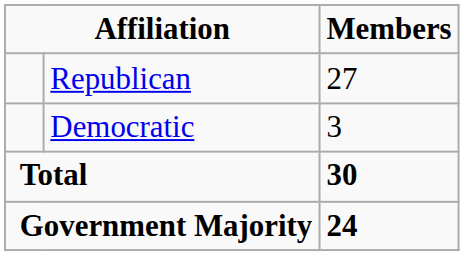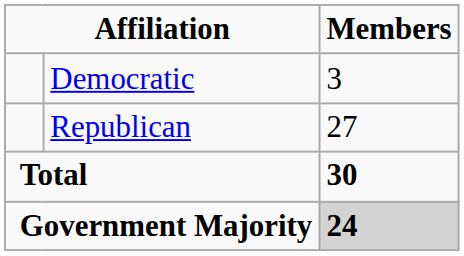rows swapped: (122, 126) <-> (121, 77)
(342, 224) no background -> (342, 224) lightgrey background
